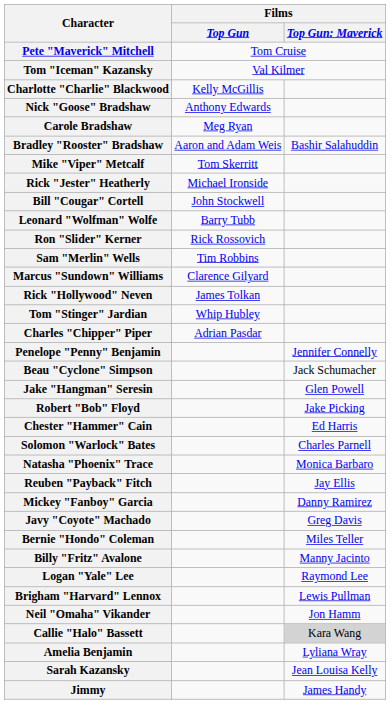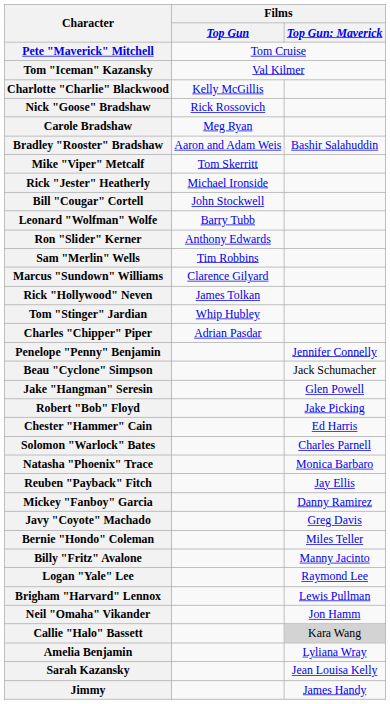(228, 107) Anthony Edwards -> (228, 107) Rick Rossovich
(228, 239) Rick Rossovich -> (228, 239) Anthony Edwards
